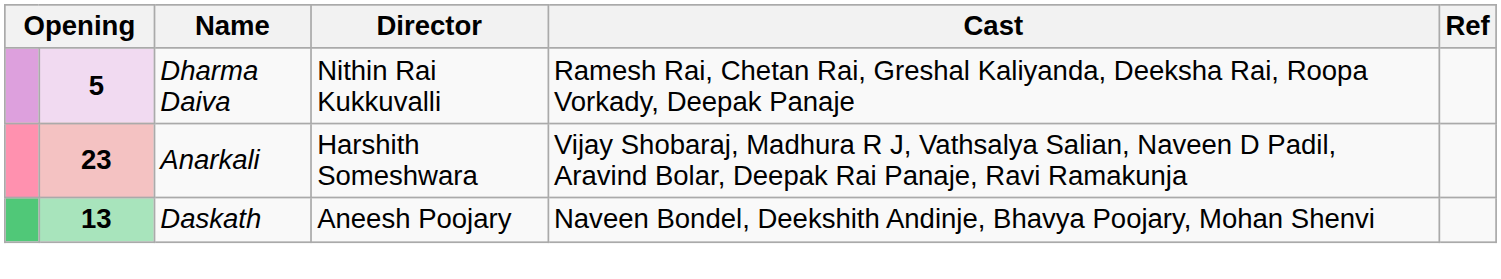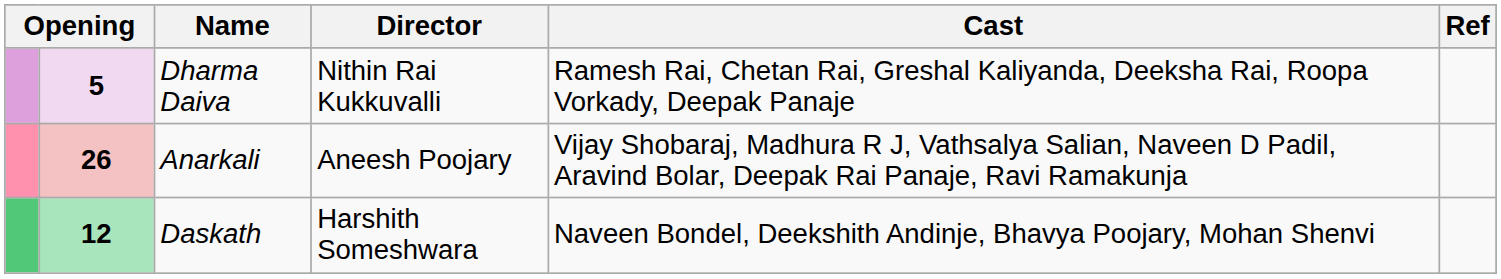(96, 160) 23 -> (96, 160) 26
(397, 160) Harshith Someshwara -> (414, 160) Aneesh Poojary
(96, 219) 13 -> (96, 234) 12
(414, 219) Aneesh Poojary -> (397, 234) Harshith Someshwara
